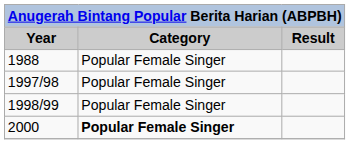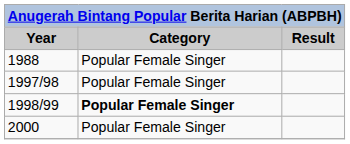(153, 105) normal -> (158, 105) bold
(158, 128) bold -> (153, 128) normal
